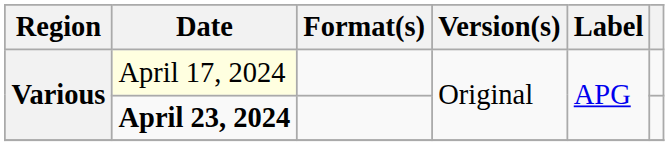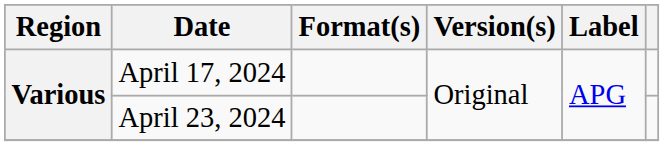(202, 72) lightyellow background -> (202, 72) no background
(204, 117) bold -> (202, 117) normal
